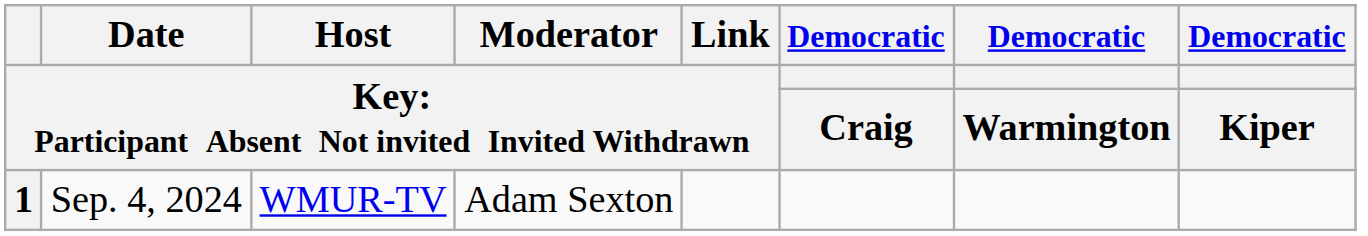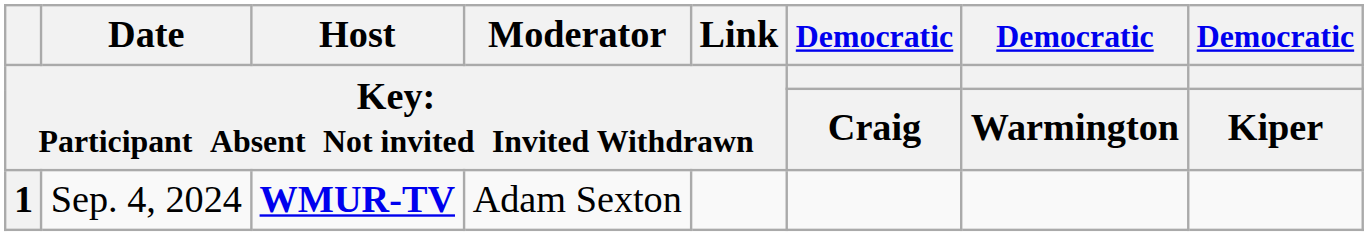(353, 199) normal -> (357, 199) bold
